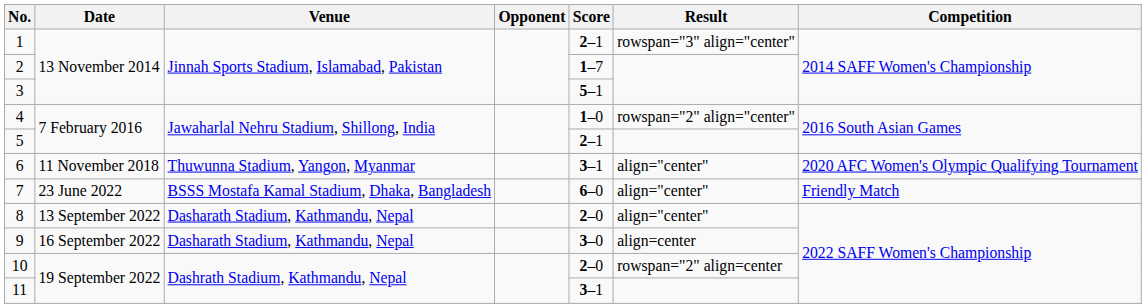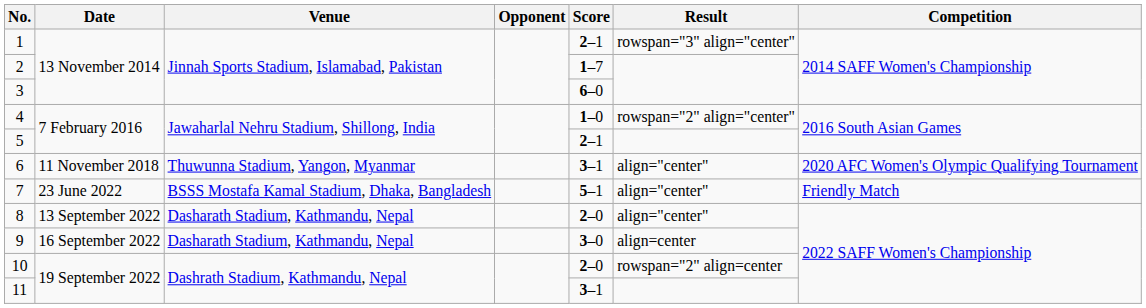(591, 91) 5–1 -> (591, 91) 6–0
(591, 191) 6–0 -> (591, 191) 5–1
